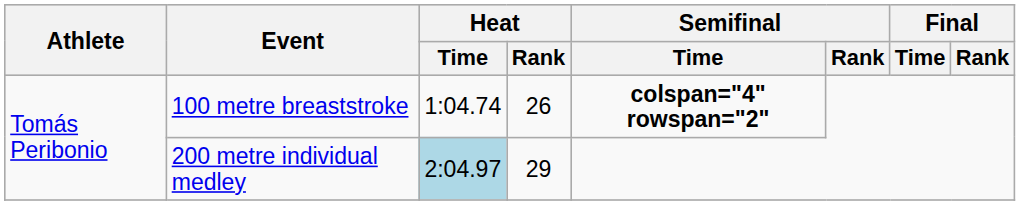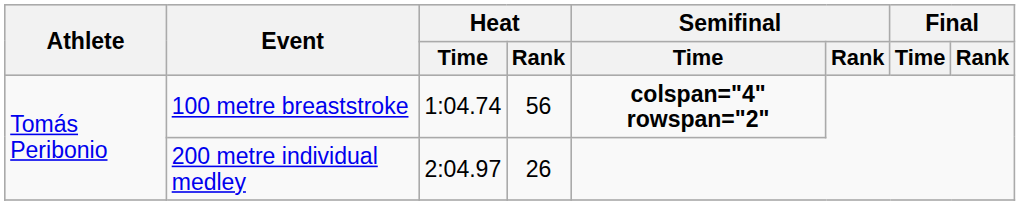(538, 107) 26 -> (538, 107) 56
(463, 169) lightblue background -> (463, 169) no background
(538, 169) 29 -> (538, 169) 26
